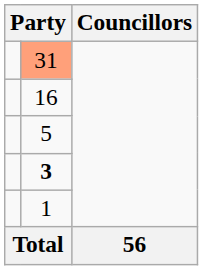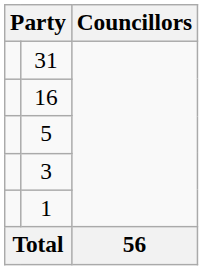(46, 60) lightsalmon background -> (46, 60) no background
(46, 171) bold -> (46, 171) normal
